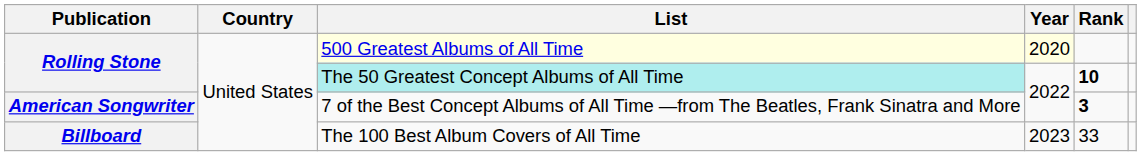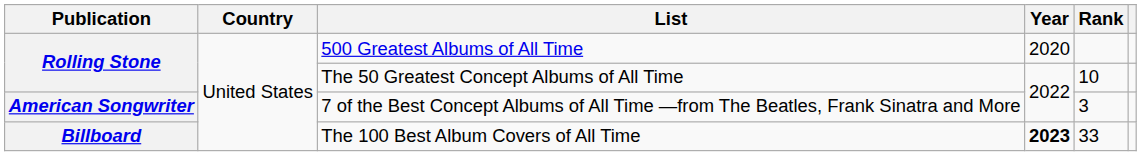(452, 48) lightyellow background -> (452, 48) no background
(1049, 48) lightyellow background -> (1049, 48) no background
(502, 77) paleturquoise background -> (502, 77) no background
(1089, 77) bold -> (1089, 77) normal
(1084, 106) bold -> (1084, 106) normal
(1049, 135) normal -> (1049, 135) bold
